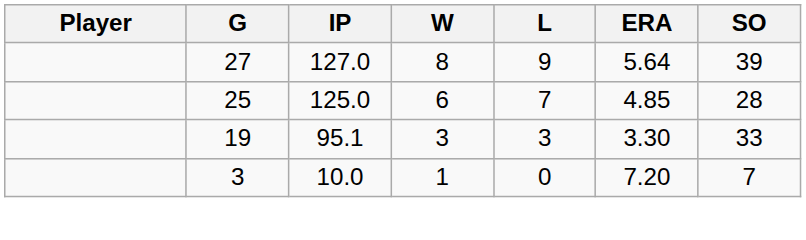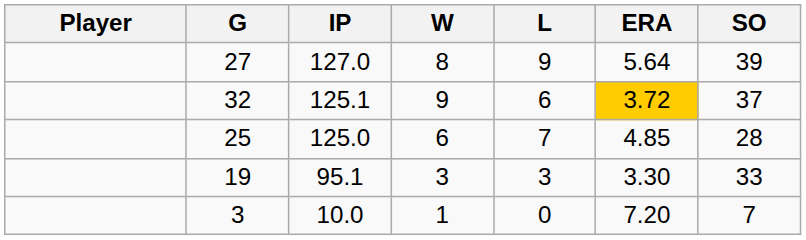+ row: (238, 100)
